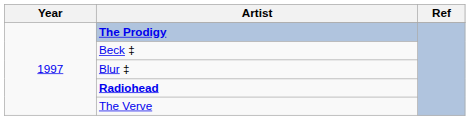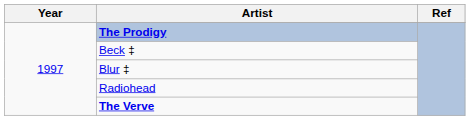(129, 87) bold -> (127, 87) normal
(126, 106) normal -> (127, 106) bold
